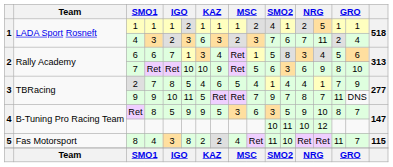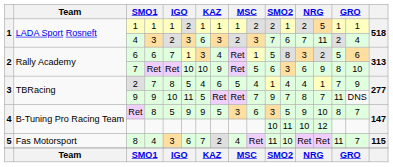(273, 26) 4 -> (273, 26) 2
(323, 55) 4 -> (323, 55) 2
(188, 141) 8 -> (188, 141) 6
(203, 141) 2 -> (203, 141) 7
